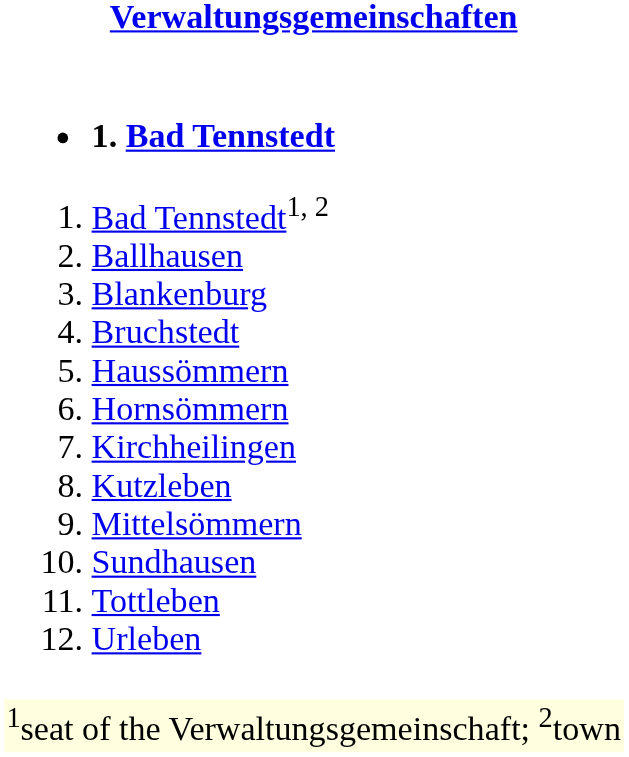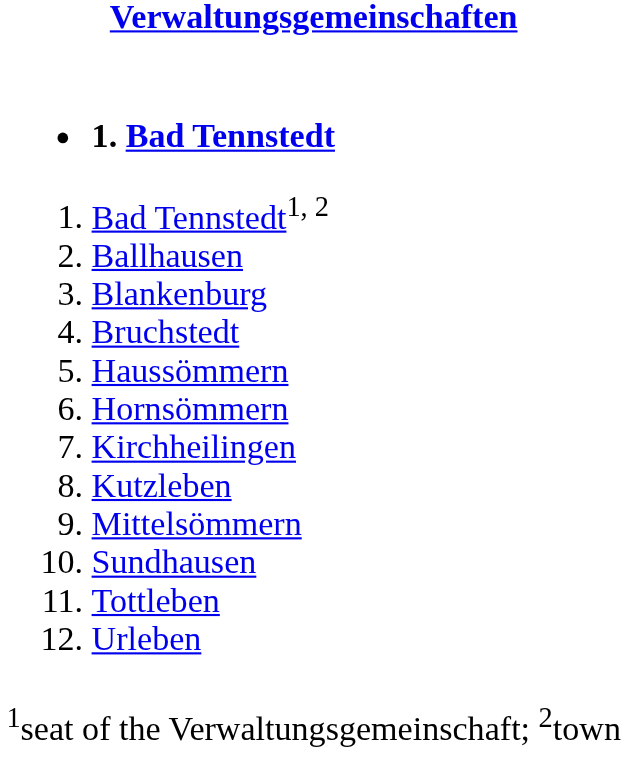(314, 725) lightyellow background -> (314, 725) no background
